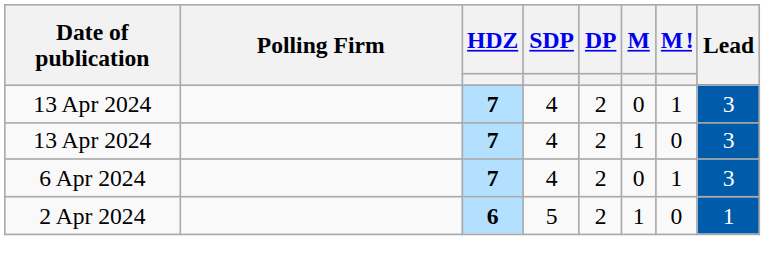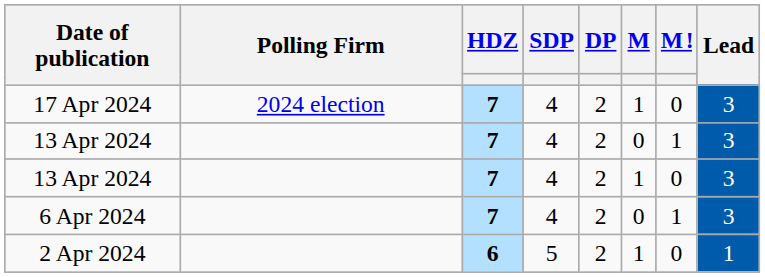+ row: (92, 104)
